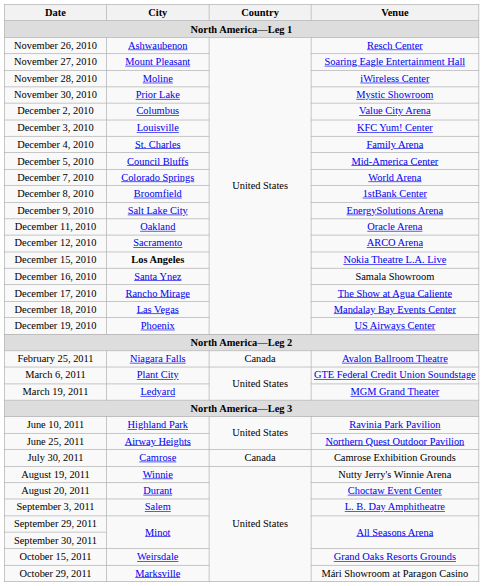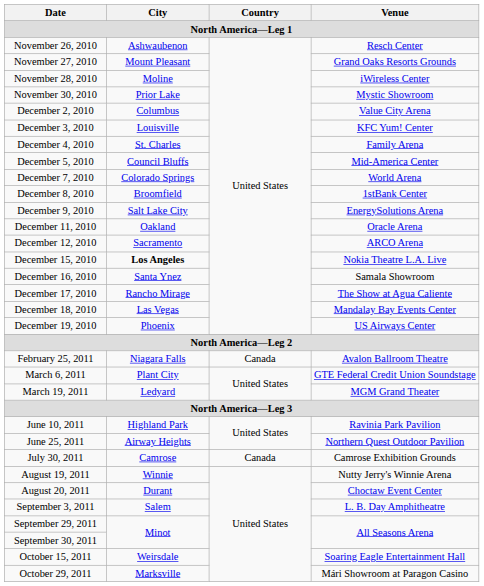(395, 62) Soaring Eagle Entertainment Hall -> (395, 62) Grand Oaks Resorts Grounds
(395, 557) Grand Oaks Resorts Grounds -> (395, 557) Soaring Eagle Entertainment Hall
